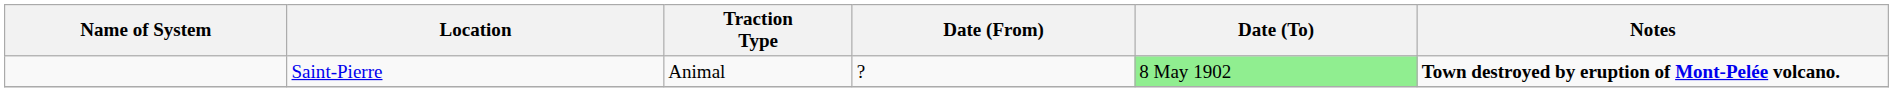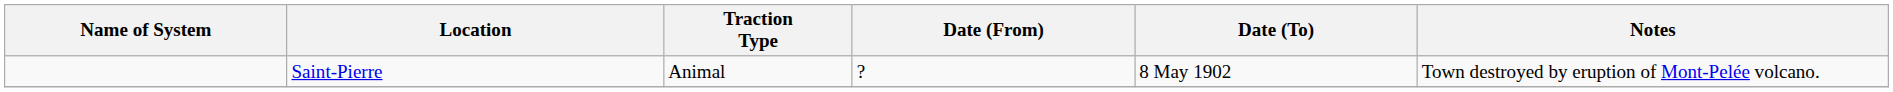(1185, 71) lightgreen background -> (1185, 71) no background
(1631, 71) bold -> (1621, 71) normal
